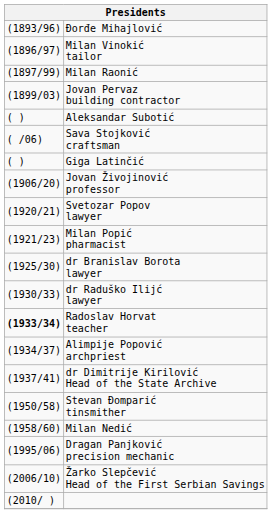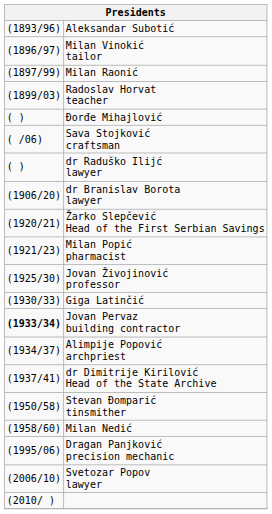(114, 29) Đorđe Mihajlović -> (120, 29) Aleksandar Subotić
(123, 95) Jovan Pervaz building contractor -> (111, 95) Radoslav Horvat teacher
(120, 117) Aleksandar Subotić -> (114, 117) Đorđe Mihajlović
(105, 161) Giga Latinčić -> (114, 167) dr Raduško Ilijć lawyer
(117, 183) Jovan Živojinović professor -> (123, 195) dr Branislav Borota lawyer
(108, 211) Svetozar Popov lawyer -> (165, 223) Žarko Slepčević Head of the First Serbian Savings
(123, 267) dr Branislav Borota lawyer -> (117, 279) Jovan Živojinović professor
(114, 295) dr Raduško Ilijć lawyer -> (105, 301) Giga Latinčić
(111, 323) Radoslav Horvat teacher -> (123, 323) Jovan Pervaz building contractor
(165, 478) Žarko Slepčević Head of the First Serbian Savings -> (108, 478) Svetozar Popov lawyer
